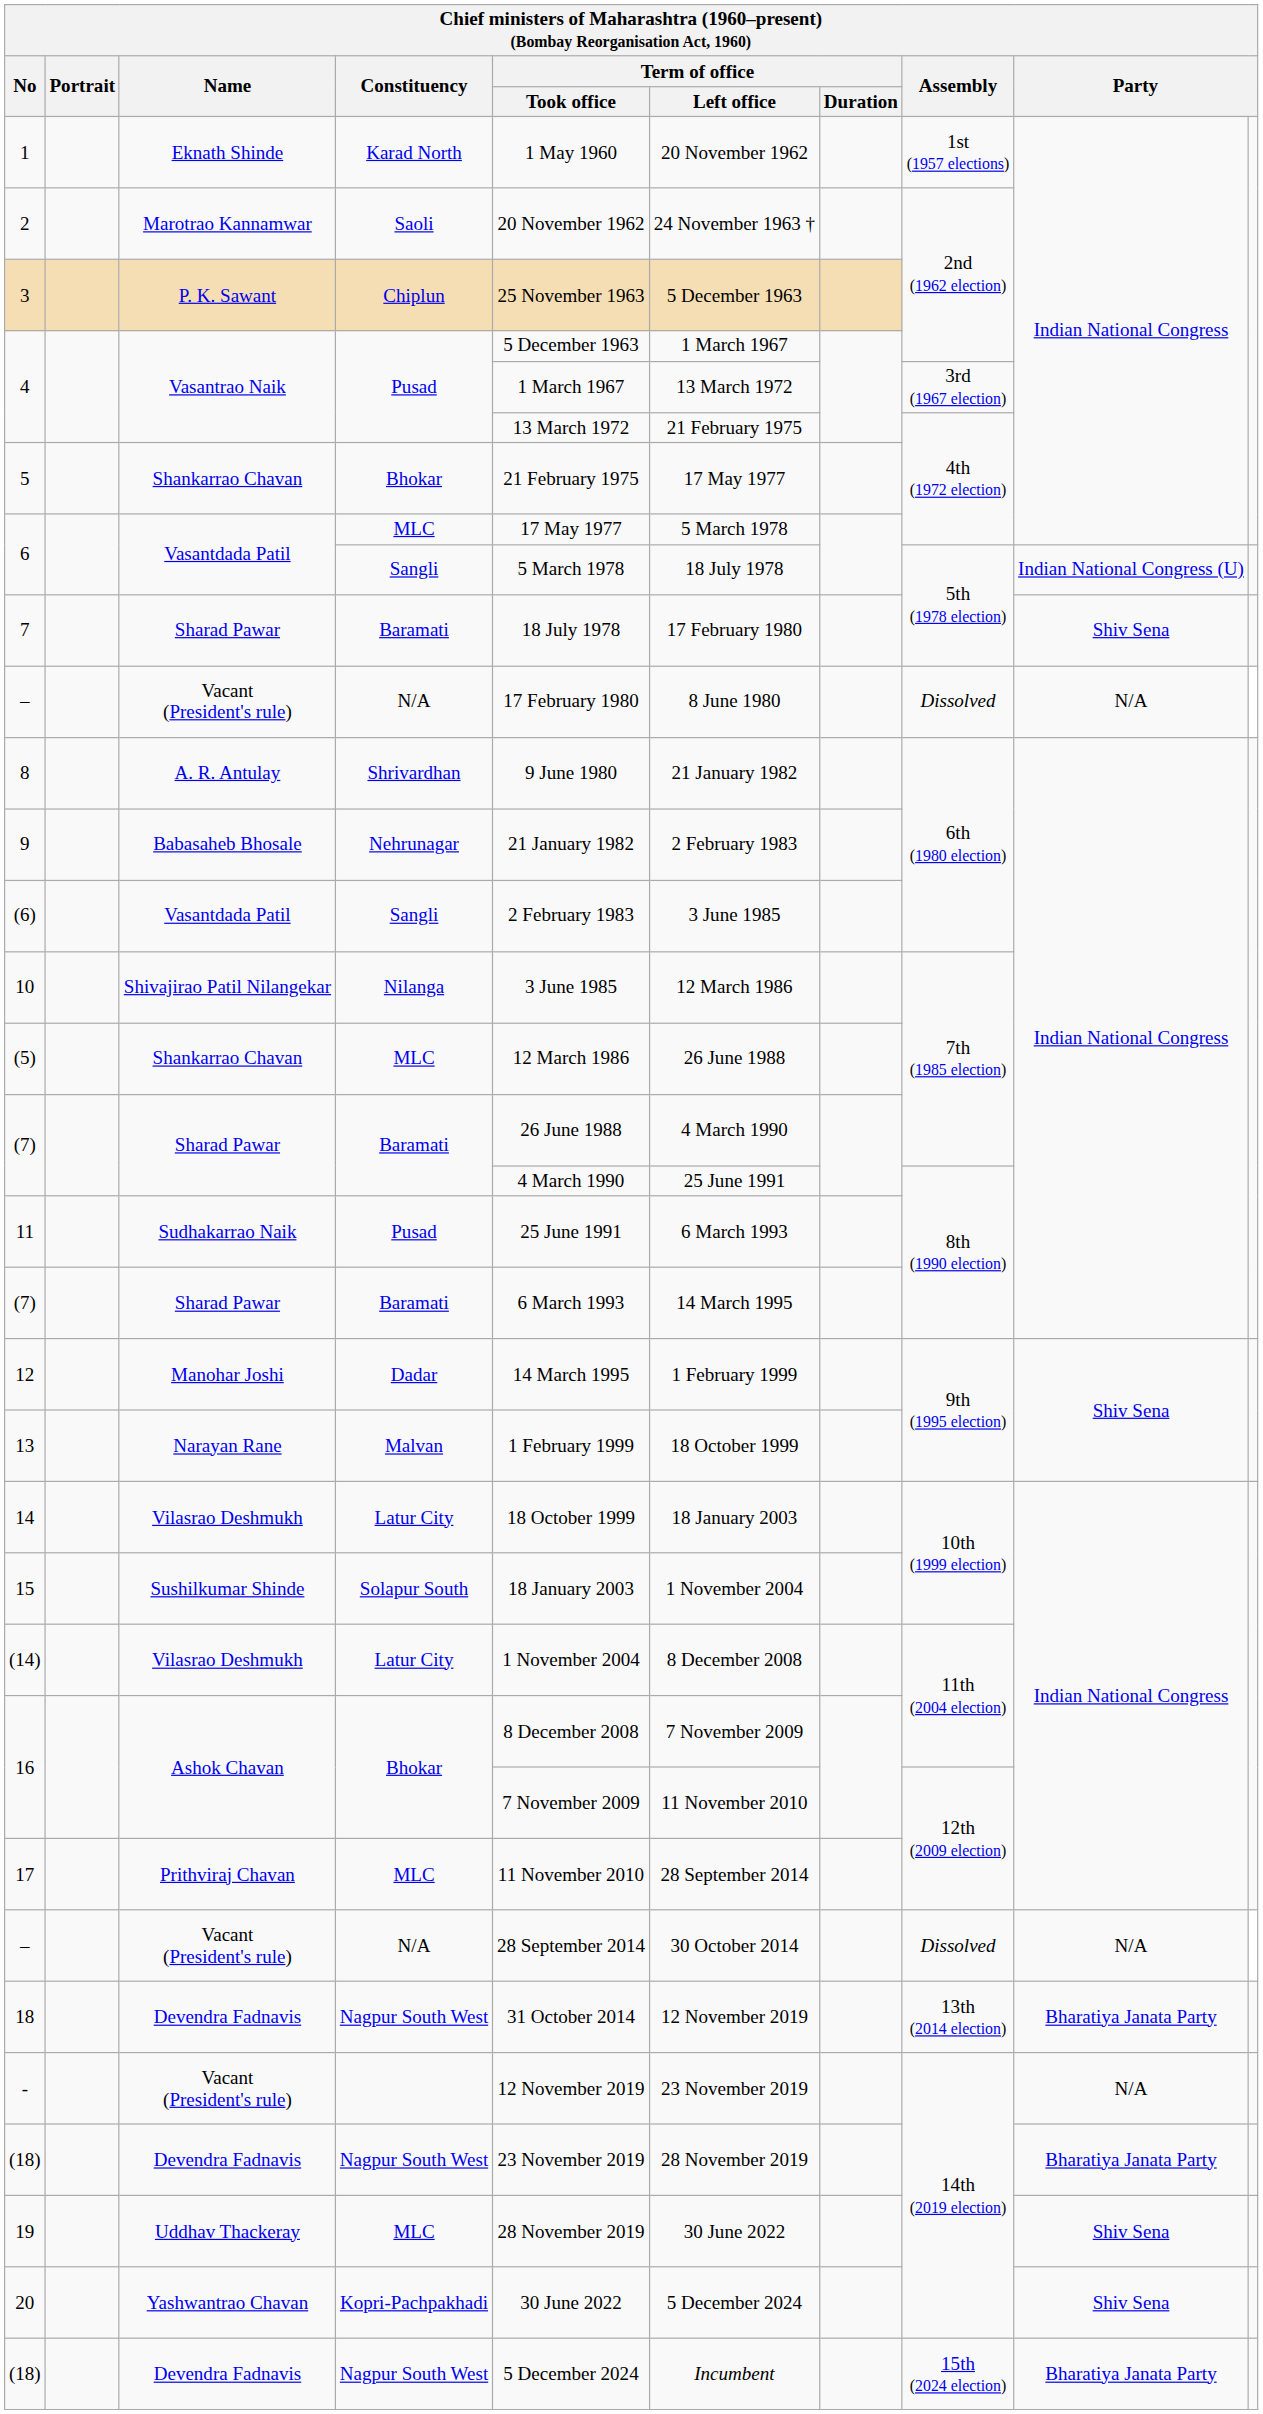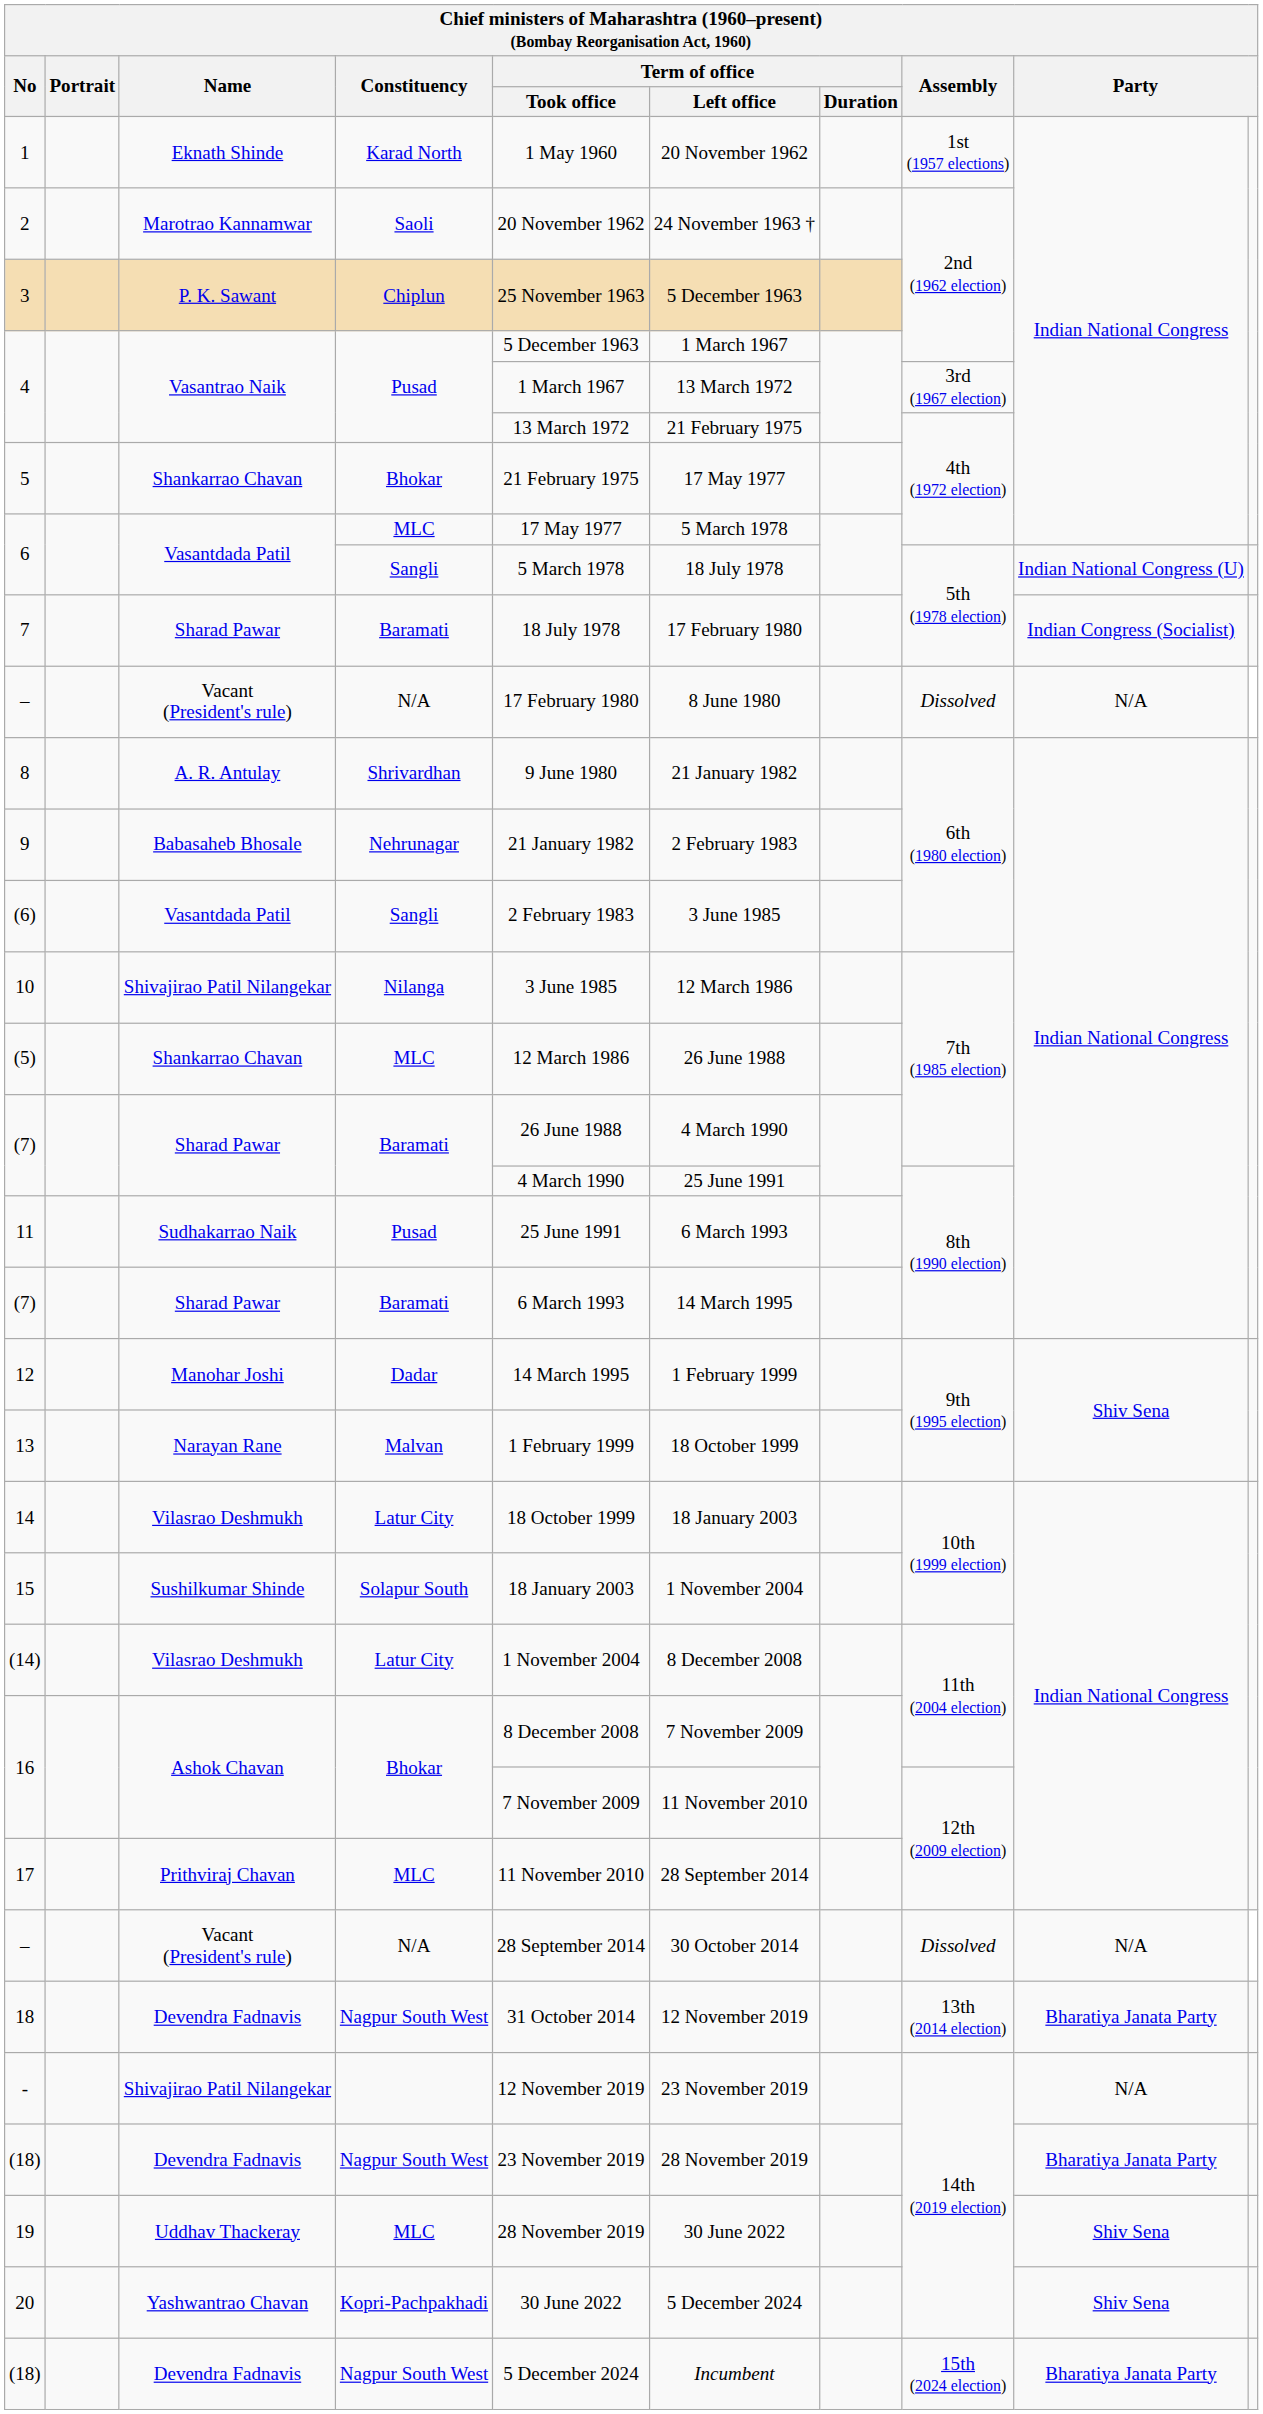(1131, 629) Shiv Sena -> (1131, 629) Indian Congress (Socialist)
(227, 2088) Vacant (President's rule) -> (227, 2088) Shivajirao Patil Nilangekar
